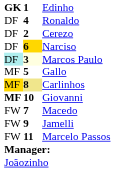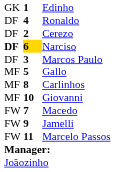(13, 7) bold -> (12, 7) normal
(11, 46) normal -> (11, 46) bold
(11, 59) paleturquoise background -> (11, 59) no background
(26, 59) lightyellow background -> (26, 59) no background
(12, 85) gold background -> (12, 85) no background
(26, 85) khaki background -> (26, 85) no background
(13, 98) bold -> (12, 98) normal
